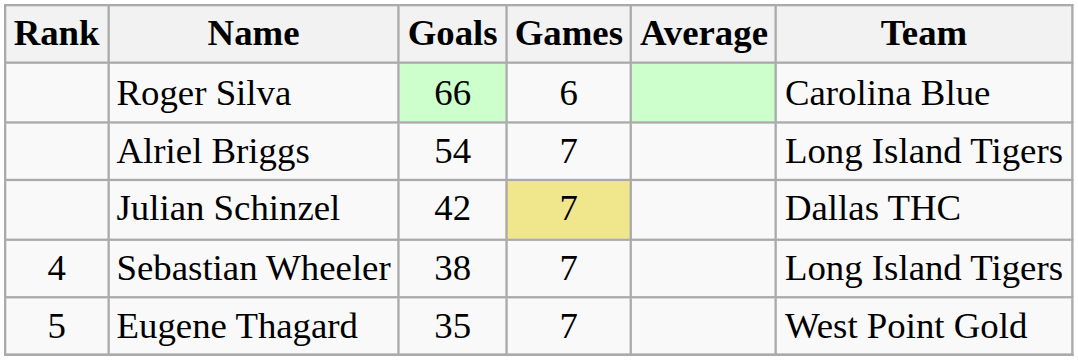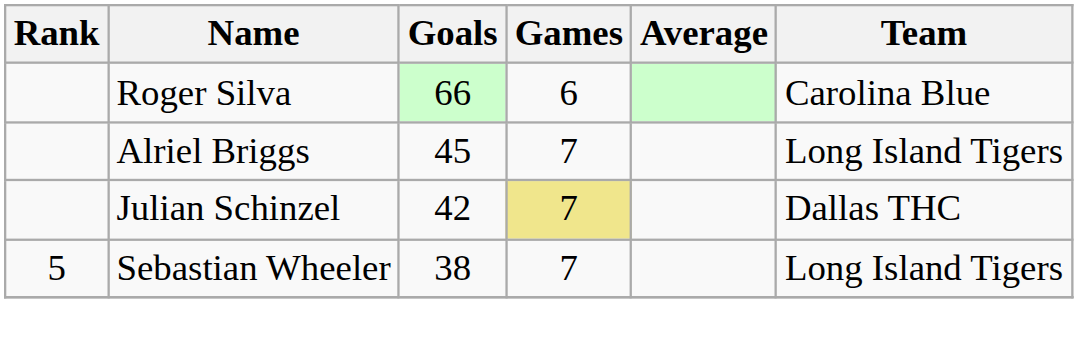(453, 150) 54 -> (453, 150) 45
(57, 267) 4 -> (57, 267) 5
- row: (237, 325)
